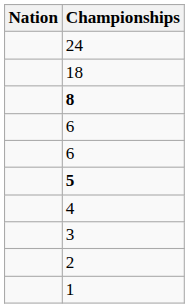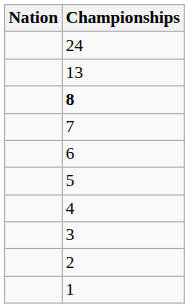(74, 72) 18 -> (74, 72) 13
(70, 126) 6 -> (70, 126) 7
(70, 180) bold -> (70, 180) normal
